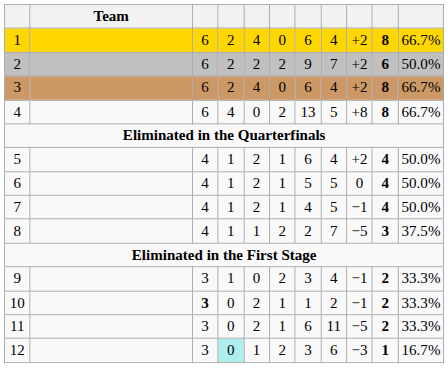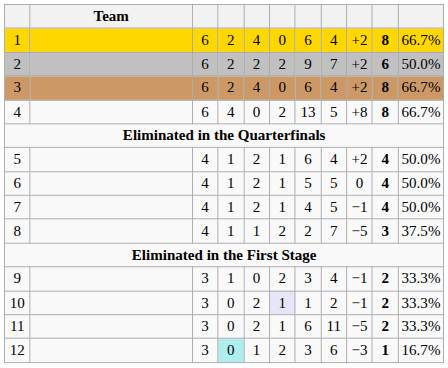(205, 302) bold -> (205, 302) normal
(282, 302) no background -> (282, 302) lavender background
